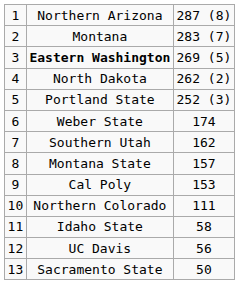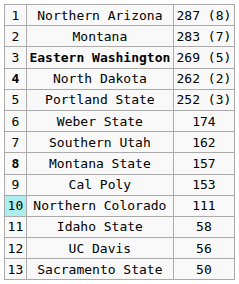(15, 79) normal -> (15, 79) bold
(15, 163) normal -> (15, 163) bold
(15, 206) no background -> (15, 206) paleturquoise background
